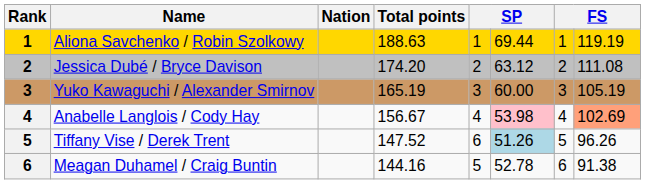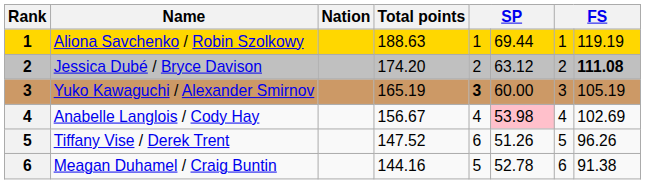(600, 66) normal -> (600, 66) bold
(477, 91) normal -> (477, 91) bold
(601, 116) lightsalmon background -> (601, 116) no background
(514, 141) lightblue background -> (514, 141) no background
